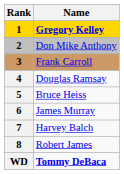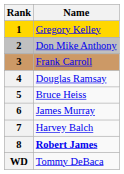(70, 29) bold -> (68, 29) normal
(64, 144) normal -> (67, 144) bold
(71, 161) bold -> (70, 161) normal
